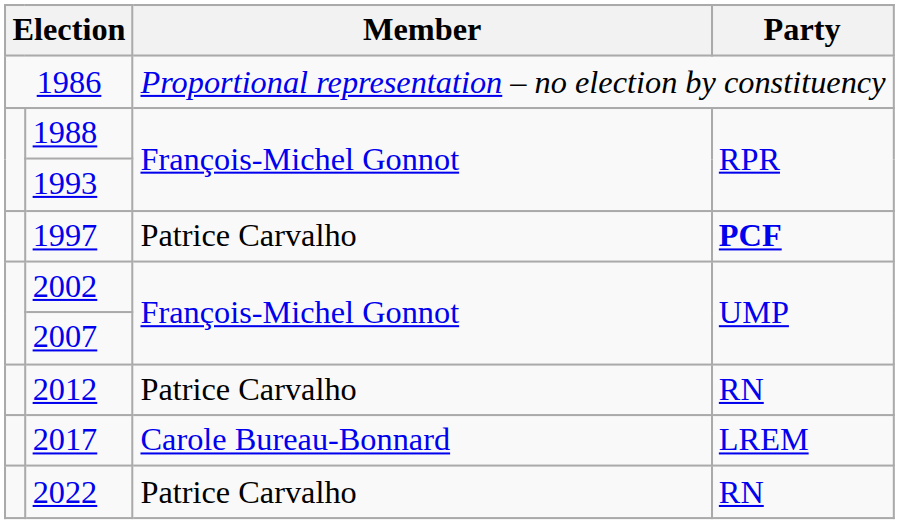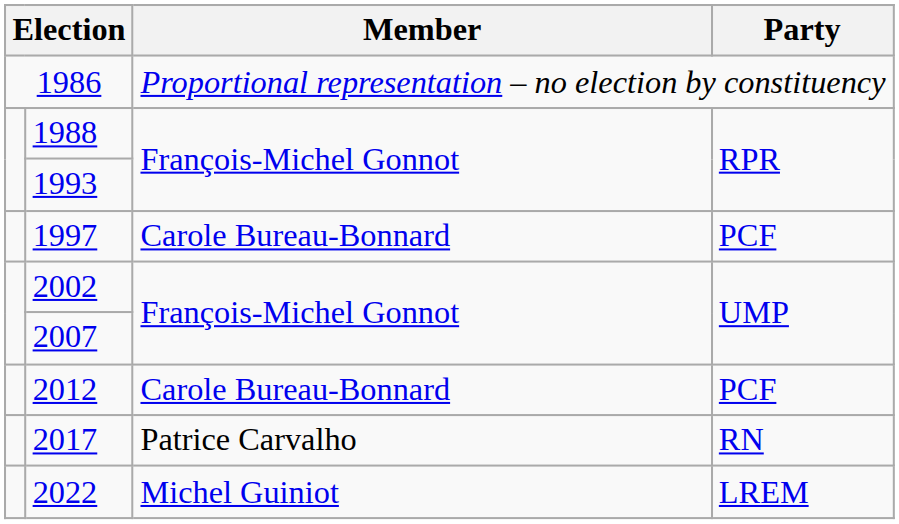(249, 235) Patrice Carvalho -> (295, 235) Carole Bureau-Bonnard
(750, 235) bold -> (748, 235) normal
(249, 388) Patrice Carvalho -> (295, 388) Carole Bureau-Bonnard
(741, 388) RN -> (748, 388) PCF
(295, 440) Carole Bureau-Bonnard -> (249, 440) Patrice Carvalho
(764, 440) LREM -> (741, 440) RN
(249, 491) Patrice Carvalho -> (240, 491) Michel Guiniot
(741, 491) RN -> (764, 491) LREM
